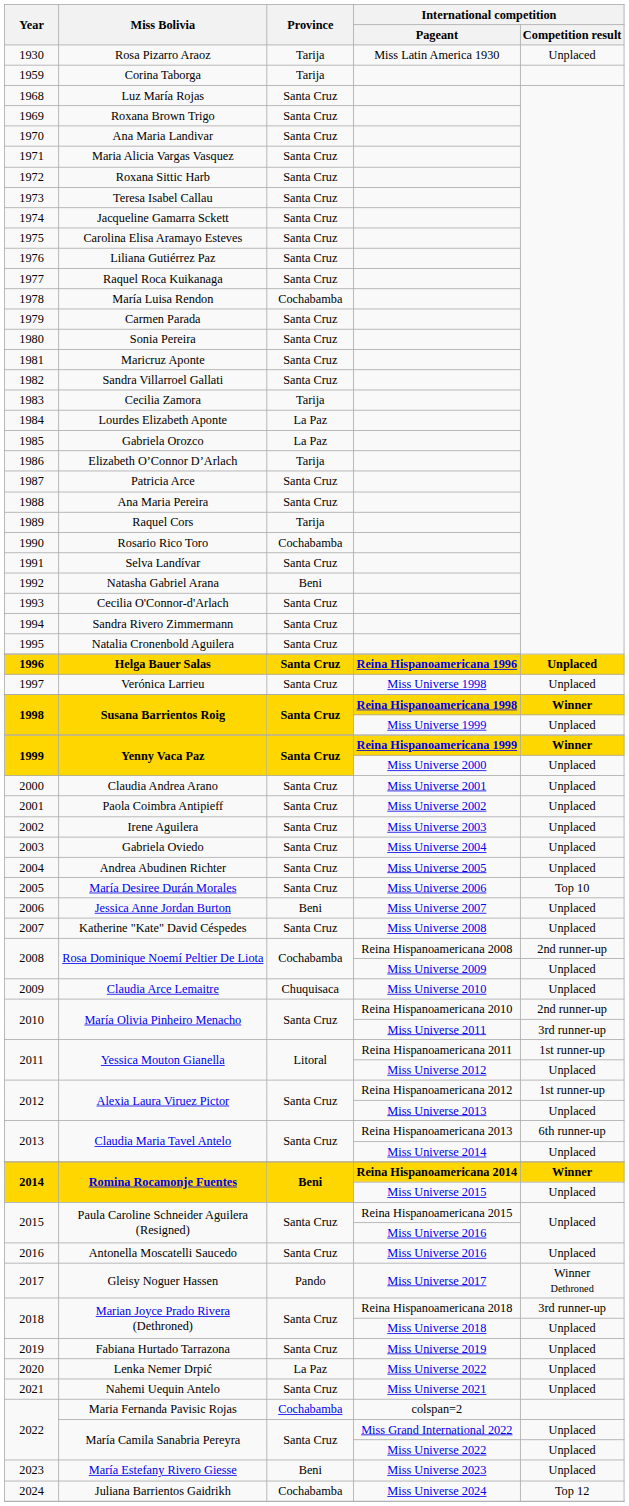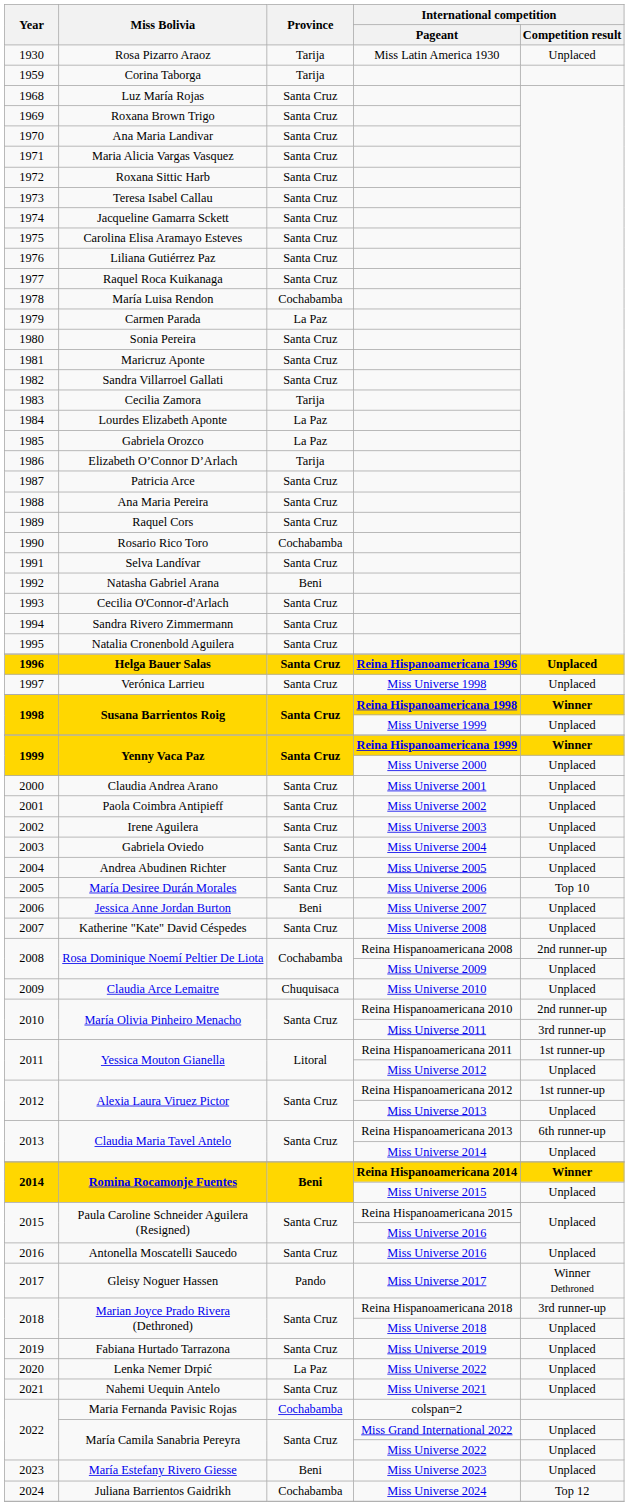(310, 319) Santa Cruz -> (310, 319) La Paz
(310, 522) Tarija -> (310, 522) Santa Cruz
